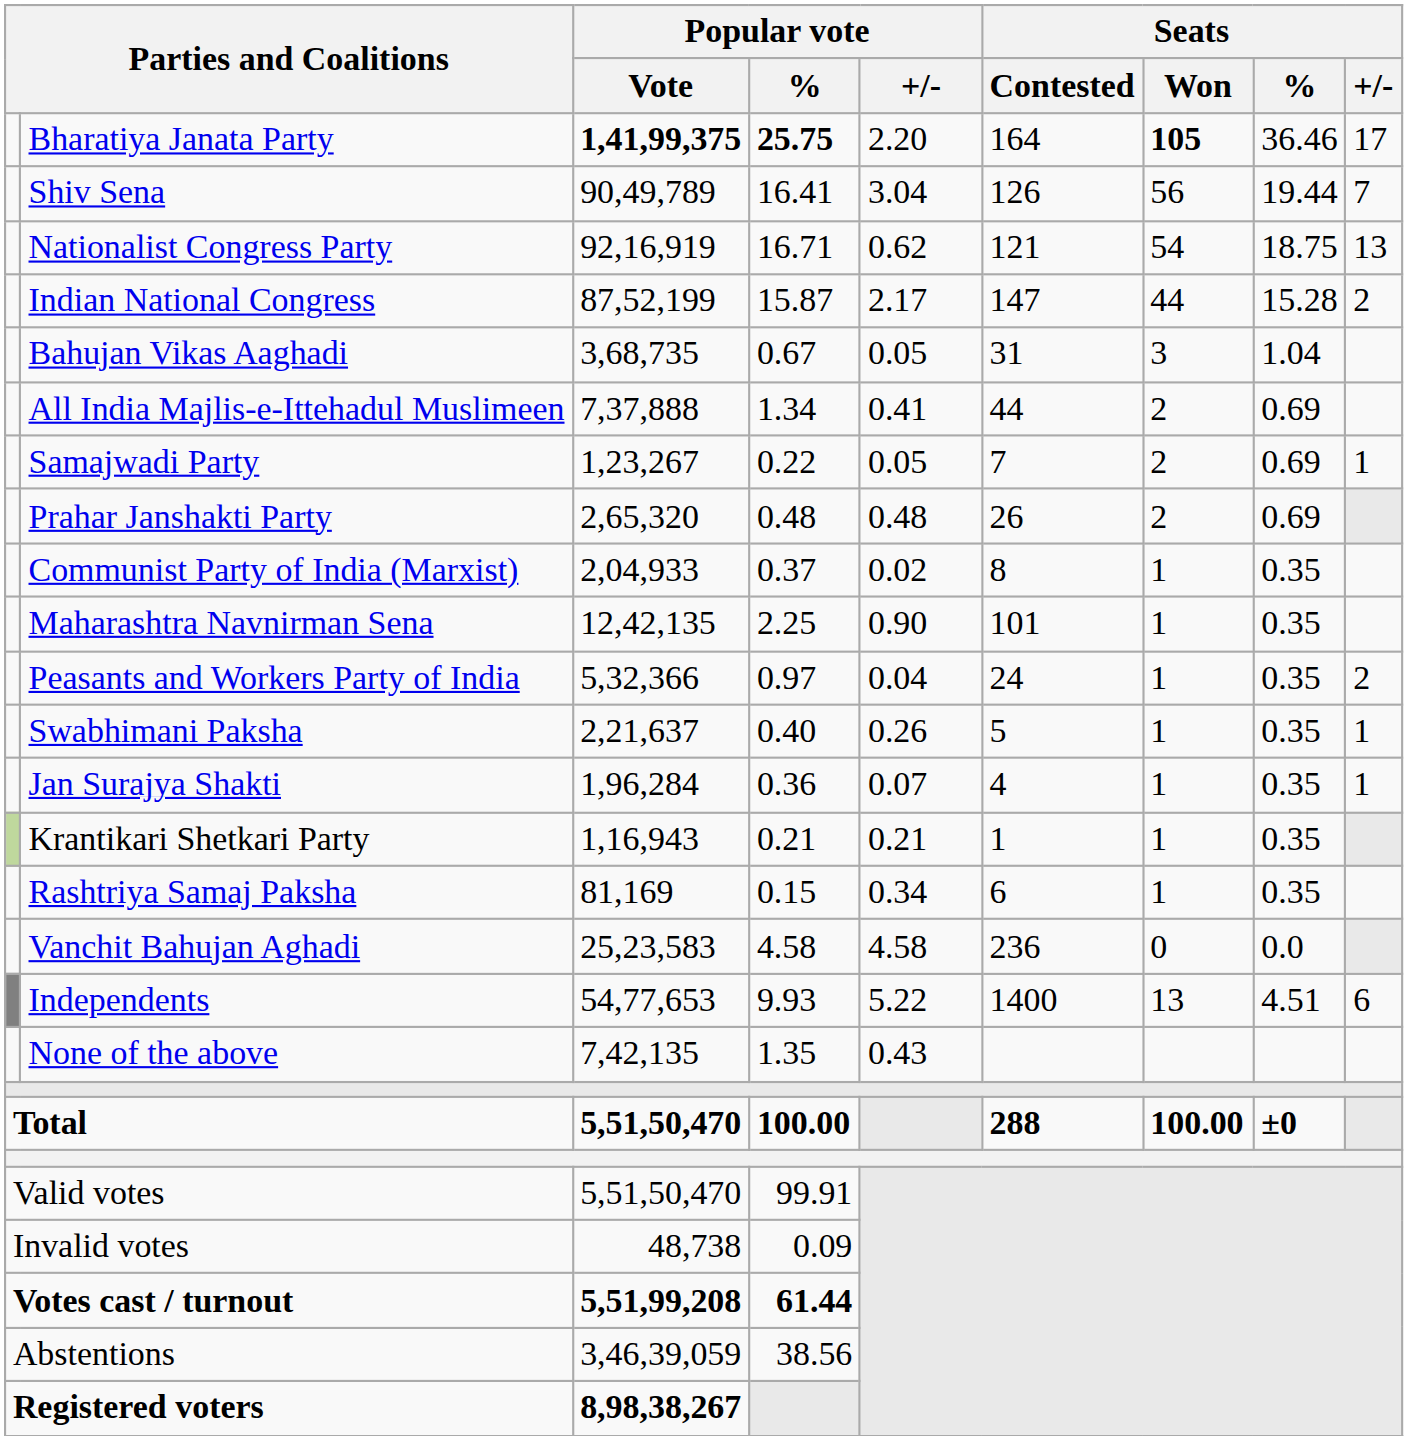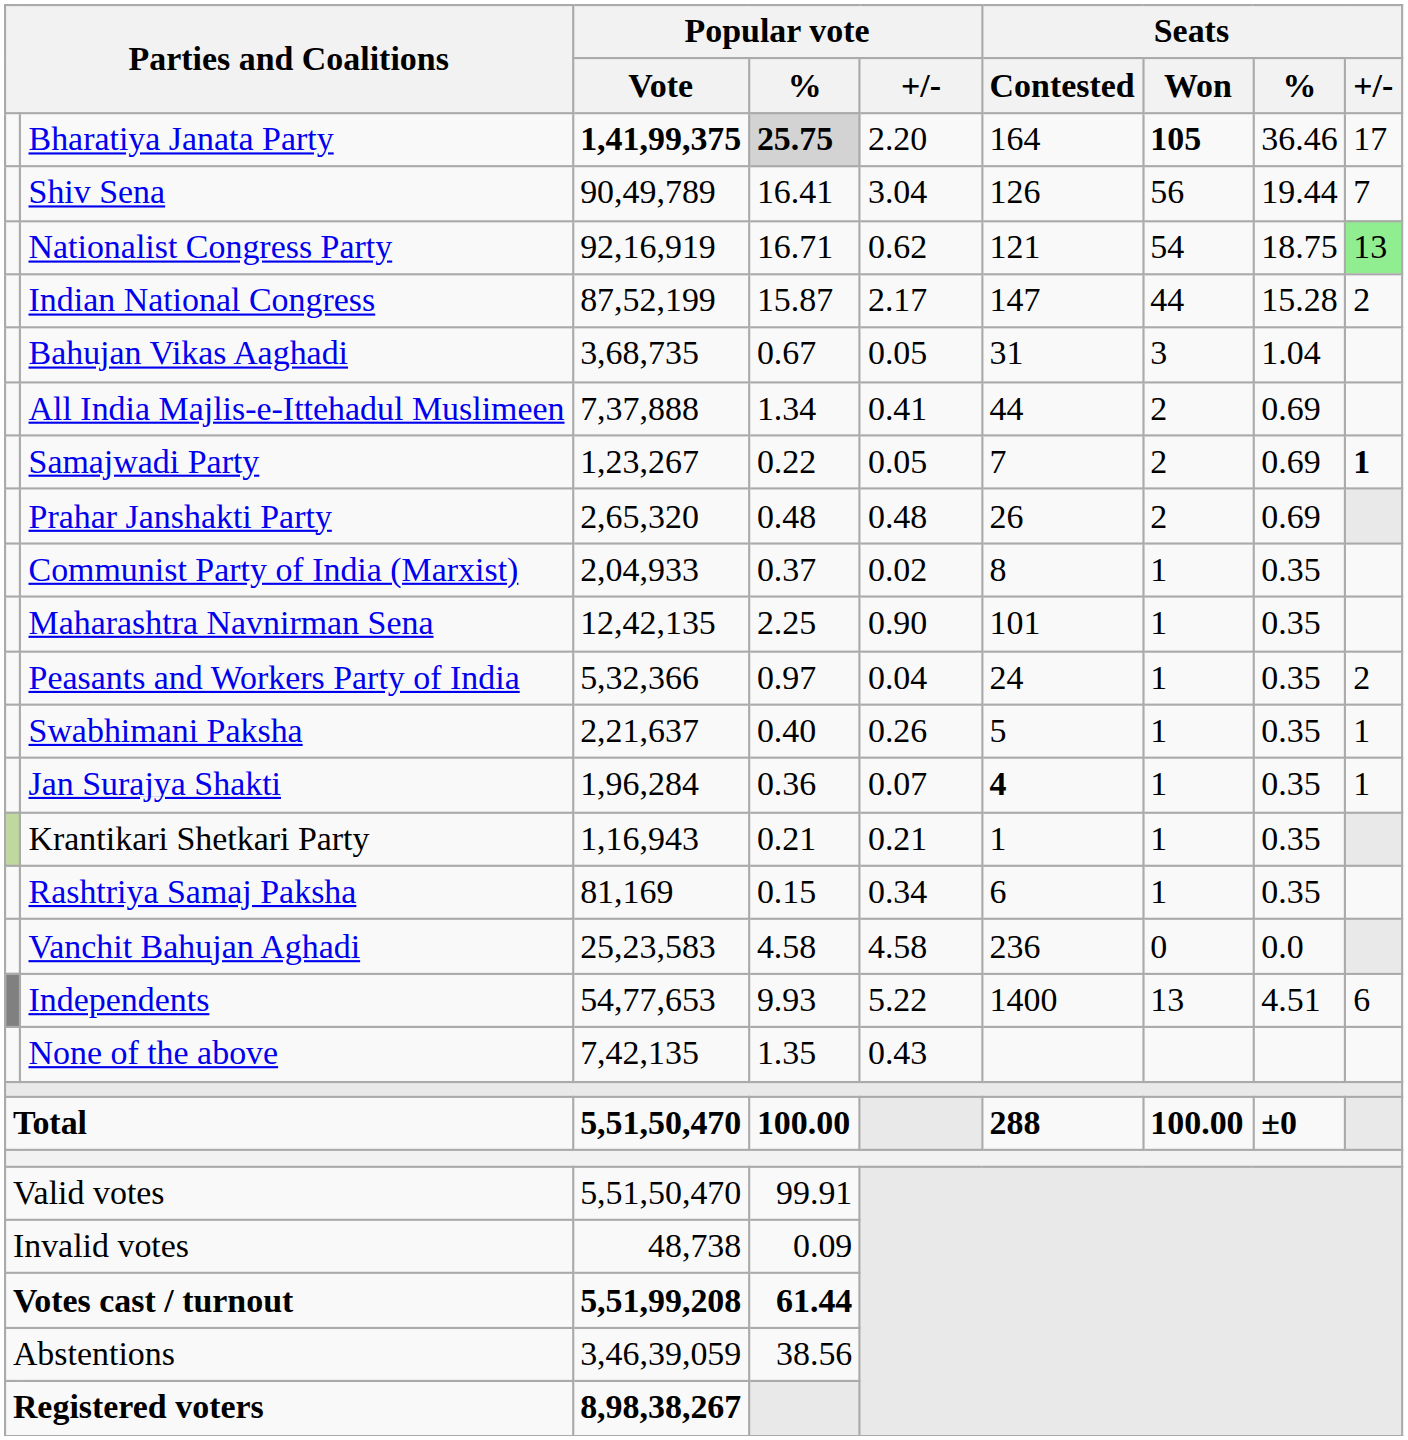(795, 138) no background -> (795, 138) lightgrey background
(1370, 246) no background -> (1370, 246) lightgreen background
(1362, 461) normal -> (1362, 461) bold
(998, 784) normal -> (998, 784) bold
